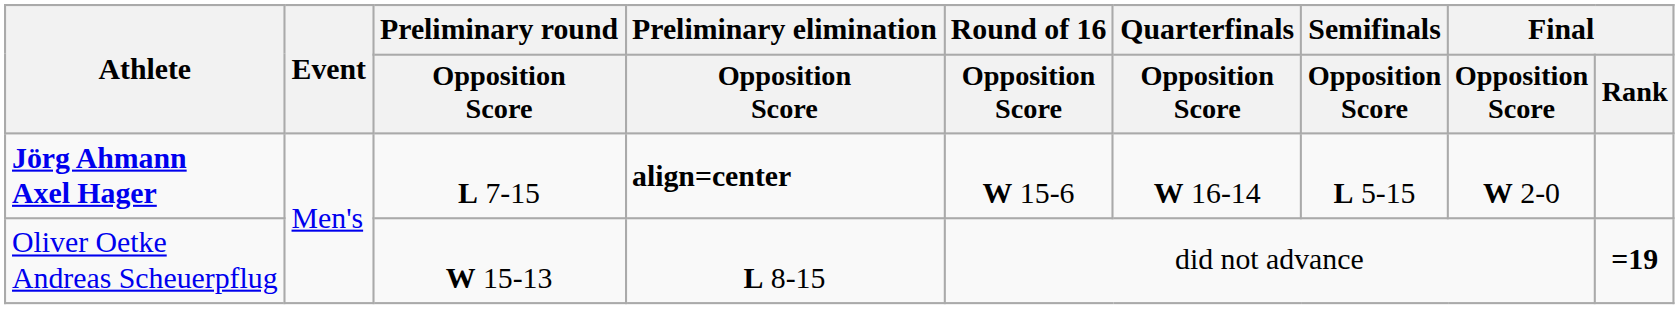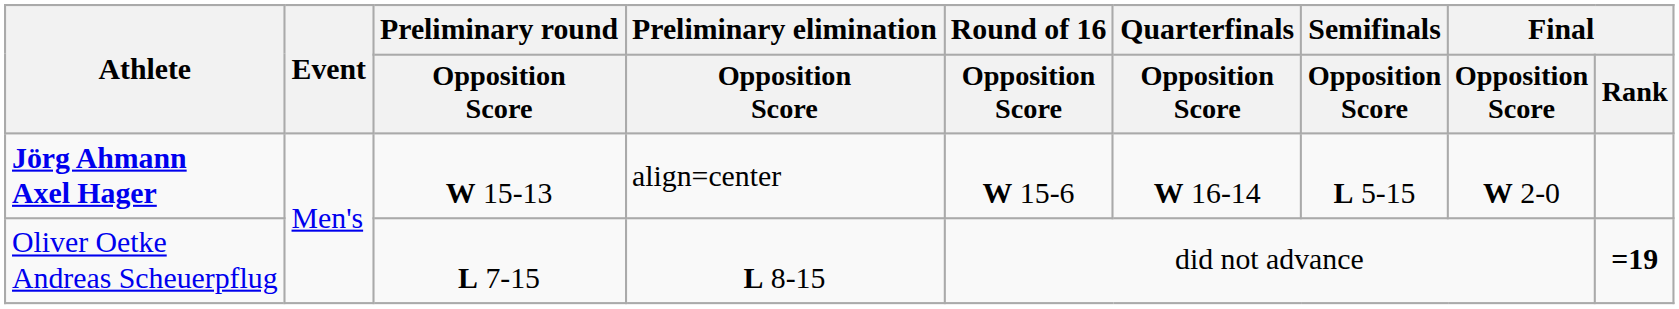(499, 193) L 7-15 -> (499, 193) W 15-13
(712, 175) bold -> (707, 175) normal
(499, 277) W 15-13 -> (499, 277) L 7-15
